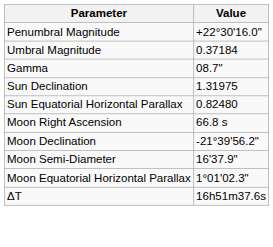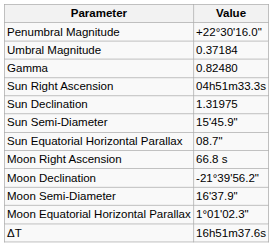(209, 68) 08.7" -> (217, 68) 0.82480
+ row: (60, 86)
+ row: (57, 123)
(217, 104) 0.82480 -> (209, 141) 08.7"
